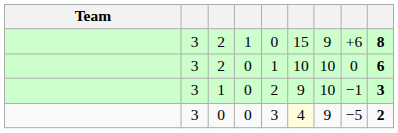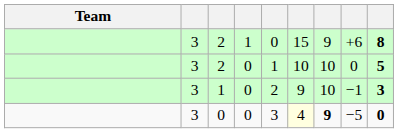(381, 66) 6 -> (381, 66) 5
(327, 115) normal -> (327, 115) bold
(381, 115) 2 -> (381, 115) 0
